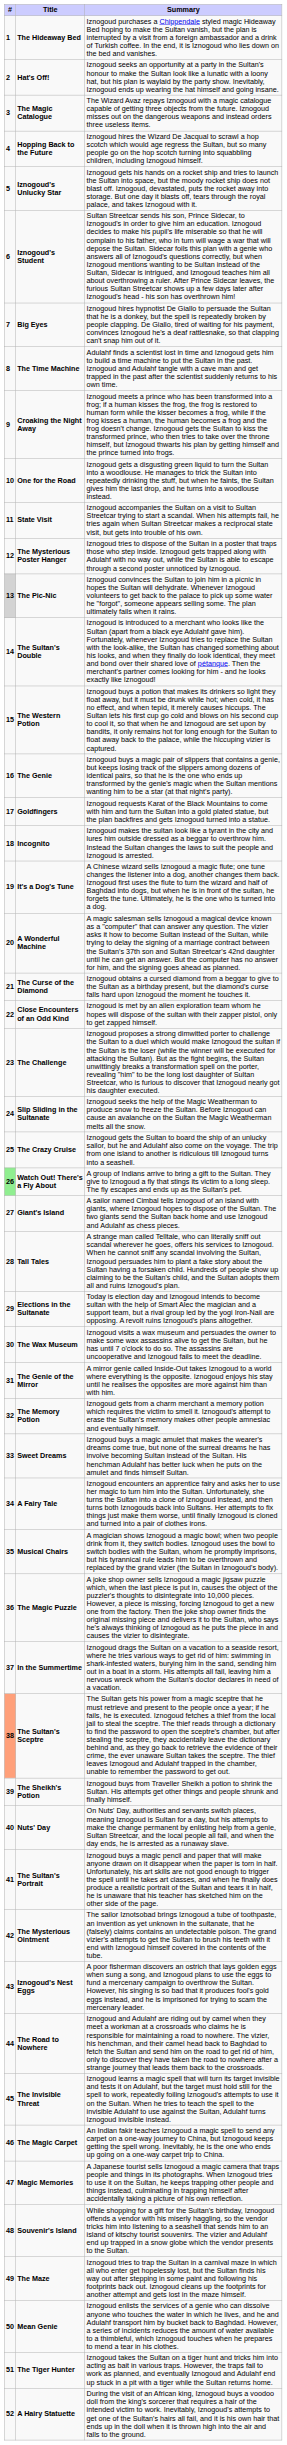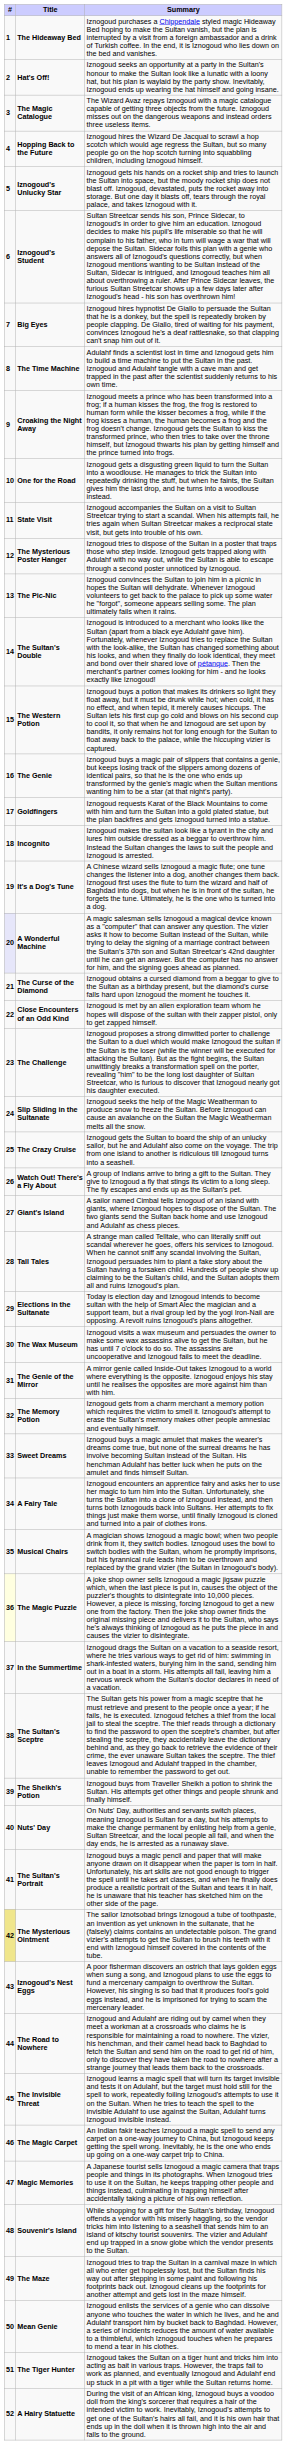(10, 596) lightgrey background -> (10, 596) no background
(10, 943) no background -> (10, 943) lavender background
(10, 1181) lightgreen background -> (10, 1181) no background
(10, 1607) no background -> (10, 1607) lightyellow background
(10, 1736) lightsalmon background -> (10, 1736) no background
(10, 1935) no background -> (10, 1935) khaki background
